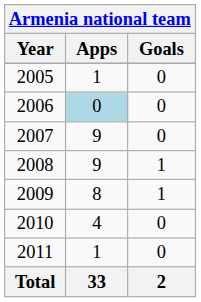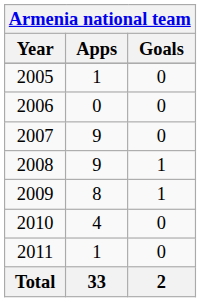(97, 106) lightblue background -> (97, 106) no background
